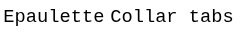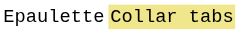(172, 17) no background -> (172, 17) khaki background
